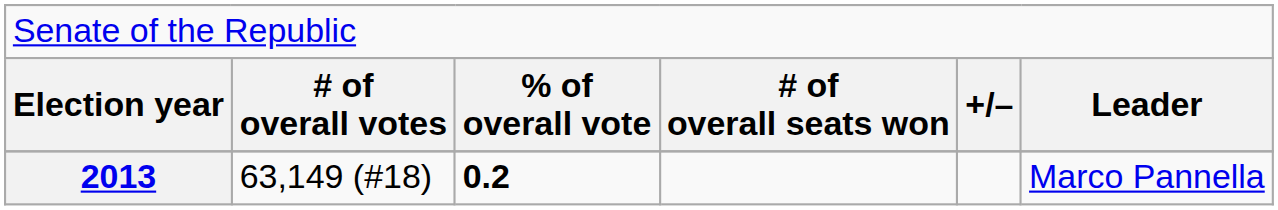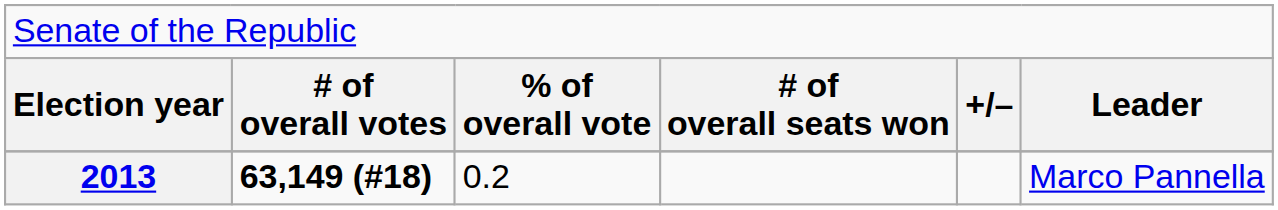(336, 177) normal -> (336, 177) bold
(486, 177) bold -> (486, 177) normal
